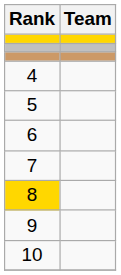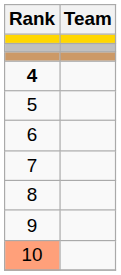(32, 75) normal -> (32, 75) bold
(32, 195) gold background -> (32, 195) no background
(32, 255) no background -> (32, 255) lightsalmon background
